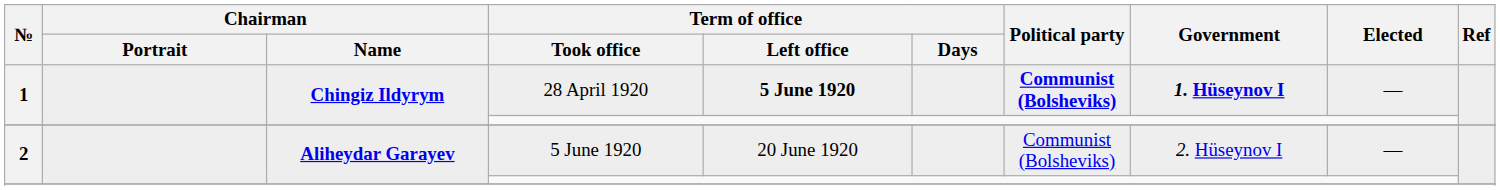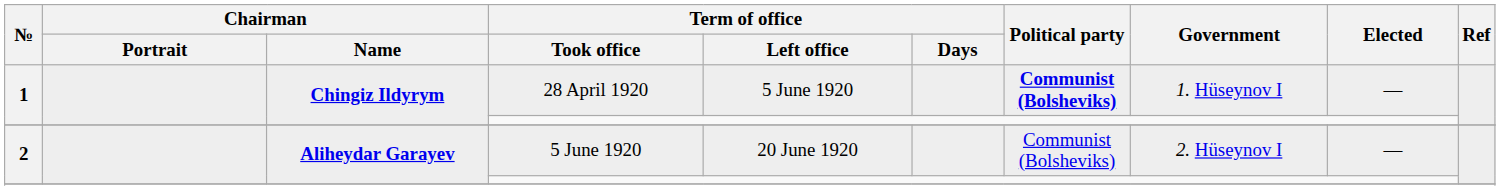(808, 89) bold -> (808, 89) normal
(1229, 89) bold -> (1229, 89) normal
